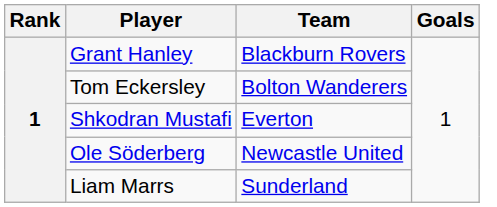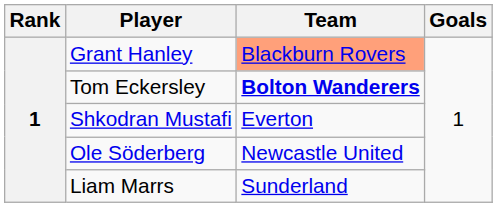(323, 53) no background -> (323, 53) lightsalmon background
(324, 86) normal -> (331, 86) bold
